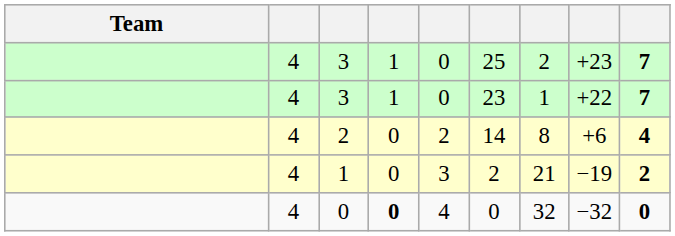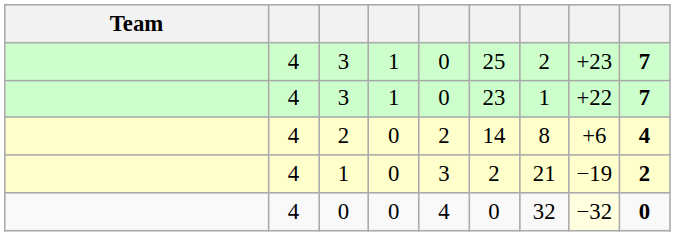(394, 211) bold -> (394, 211) normal
(594, 211) no background -> (594, 211) lightyellow background
